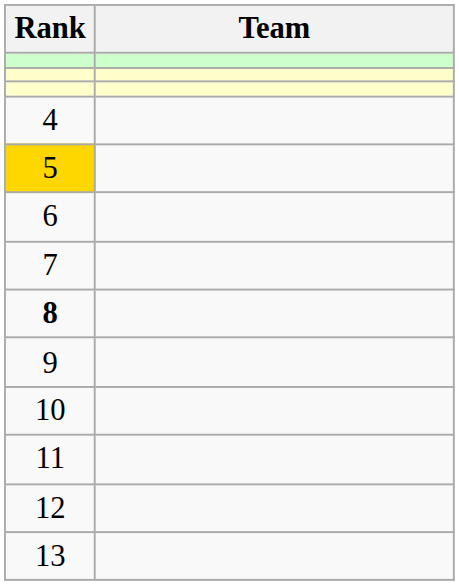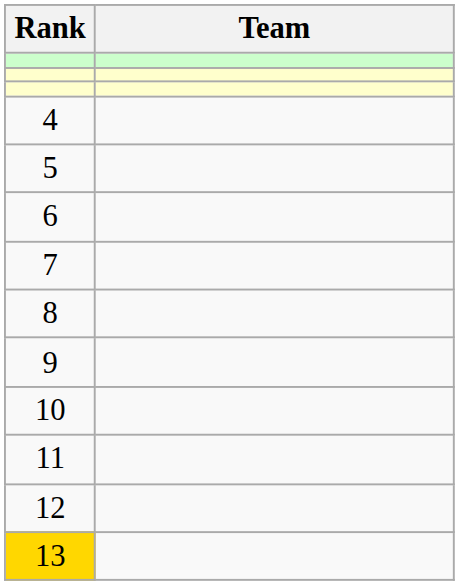(50, 167) gold background -> (50, 167) no background
(50, 313) bold -> (50, 313) normal
(50, 555) no background -> (50, 555) gold background
